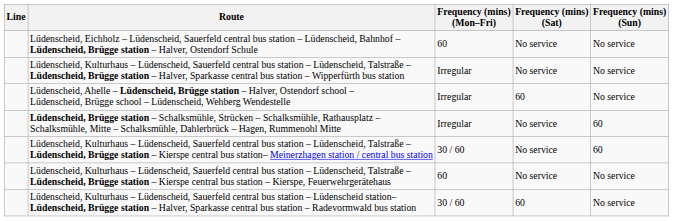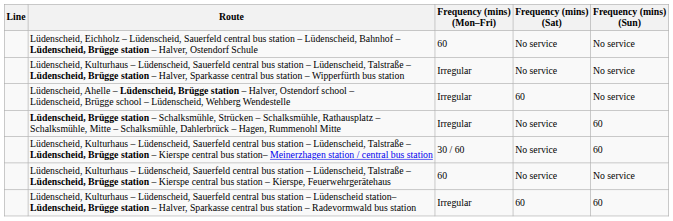(451, 202) 30 / 60 -> (454, 202) Irregular
(614, 202) No service -> (598, 202) 60
